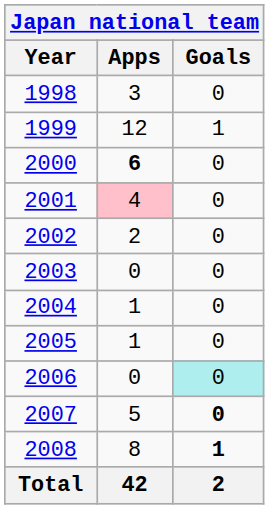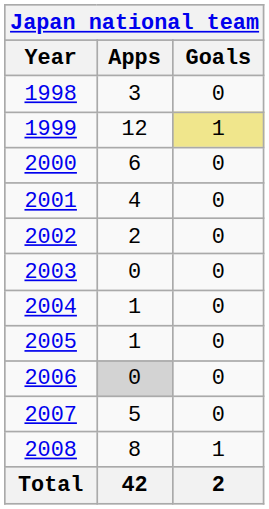(218, 129) no background -> (218, 129) khaki background
(135, 165) bold -> (135, 165) normal
(135, 201) pink background -> (135, 201) no background
(135, 379) no background -> (135, 379) lightgrey background
(218, 379) paleturquoise background -> (218, 379) no background
(218, 414) bold -> (218, 414) normal
(218, 450) bold -> (218, 450) normal
